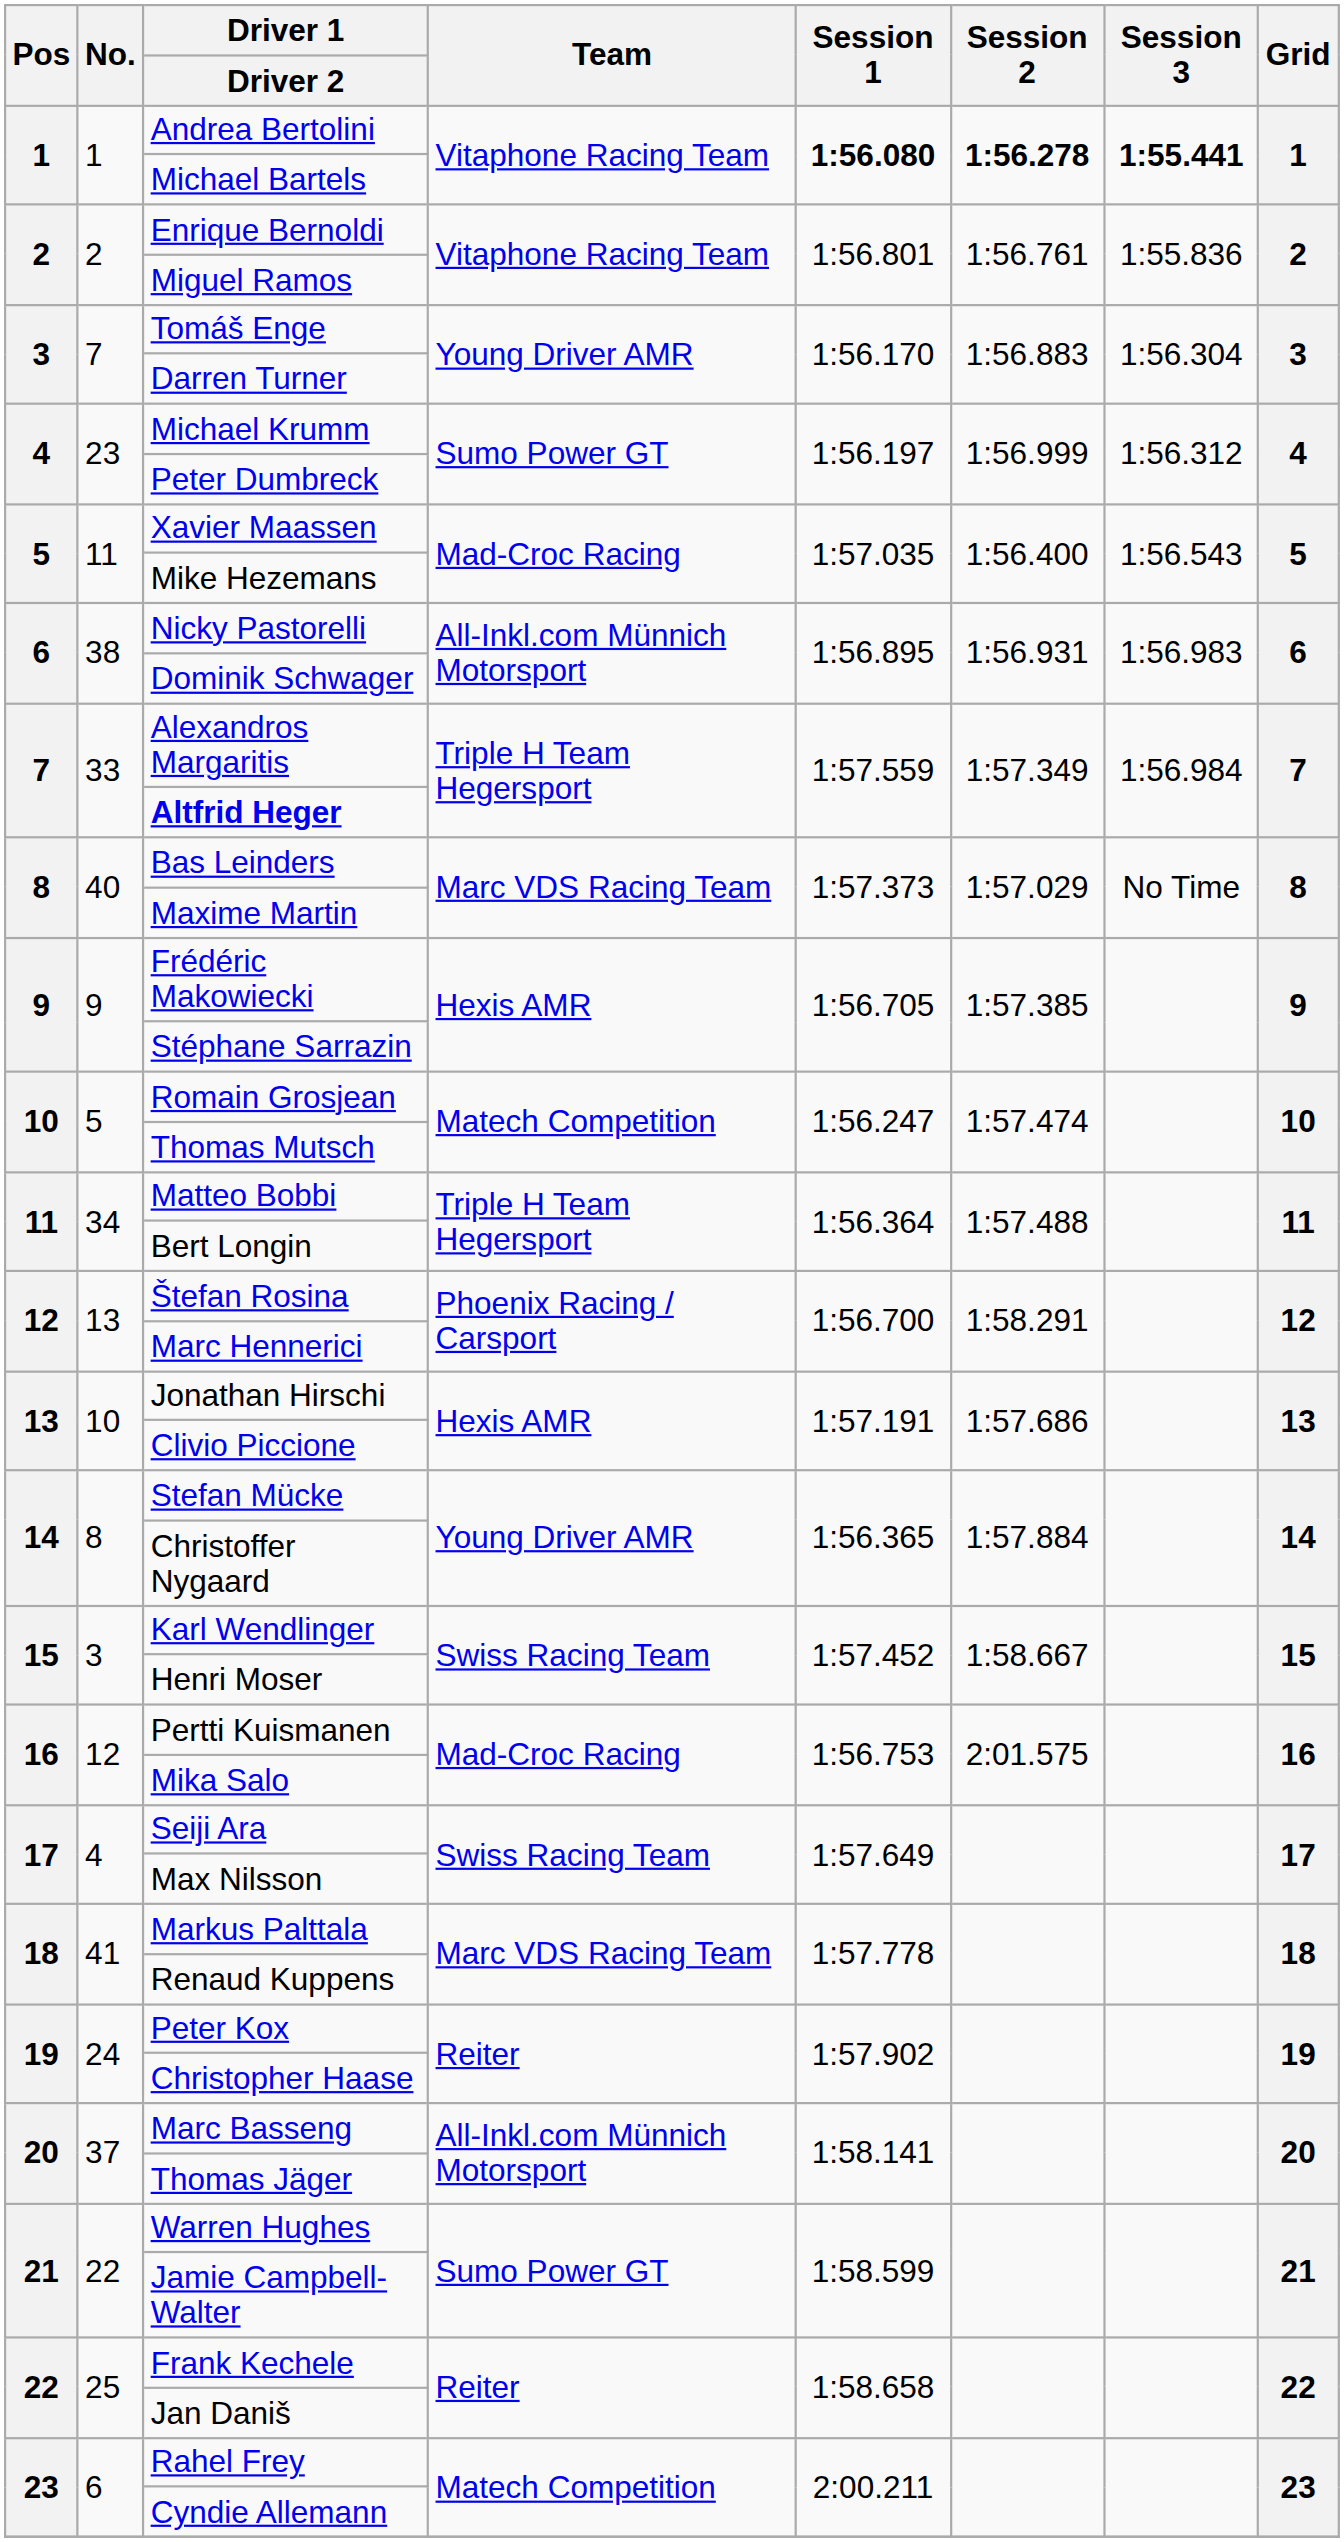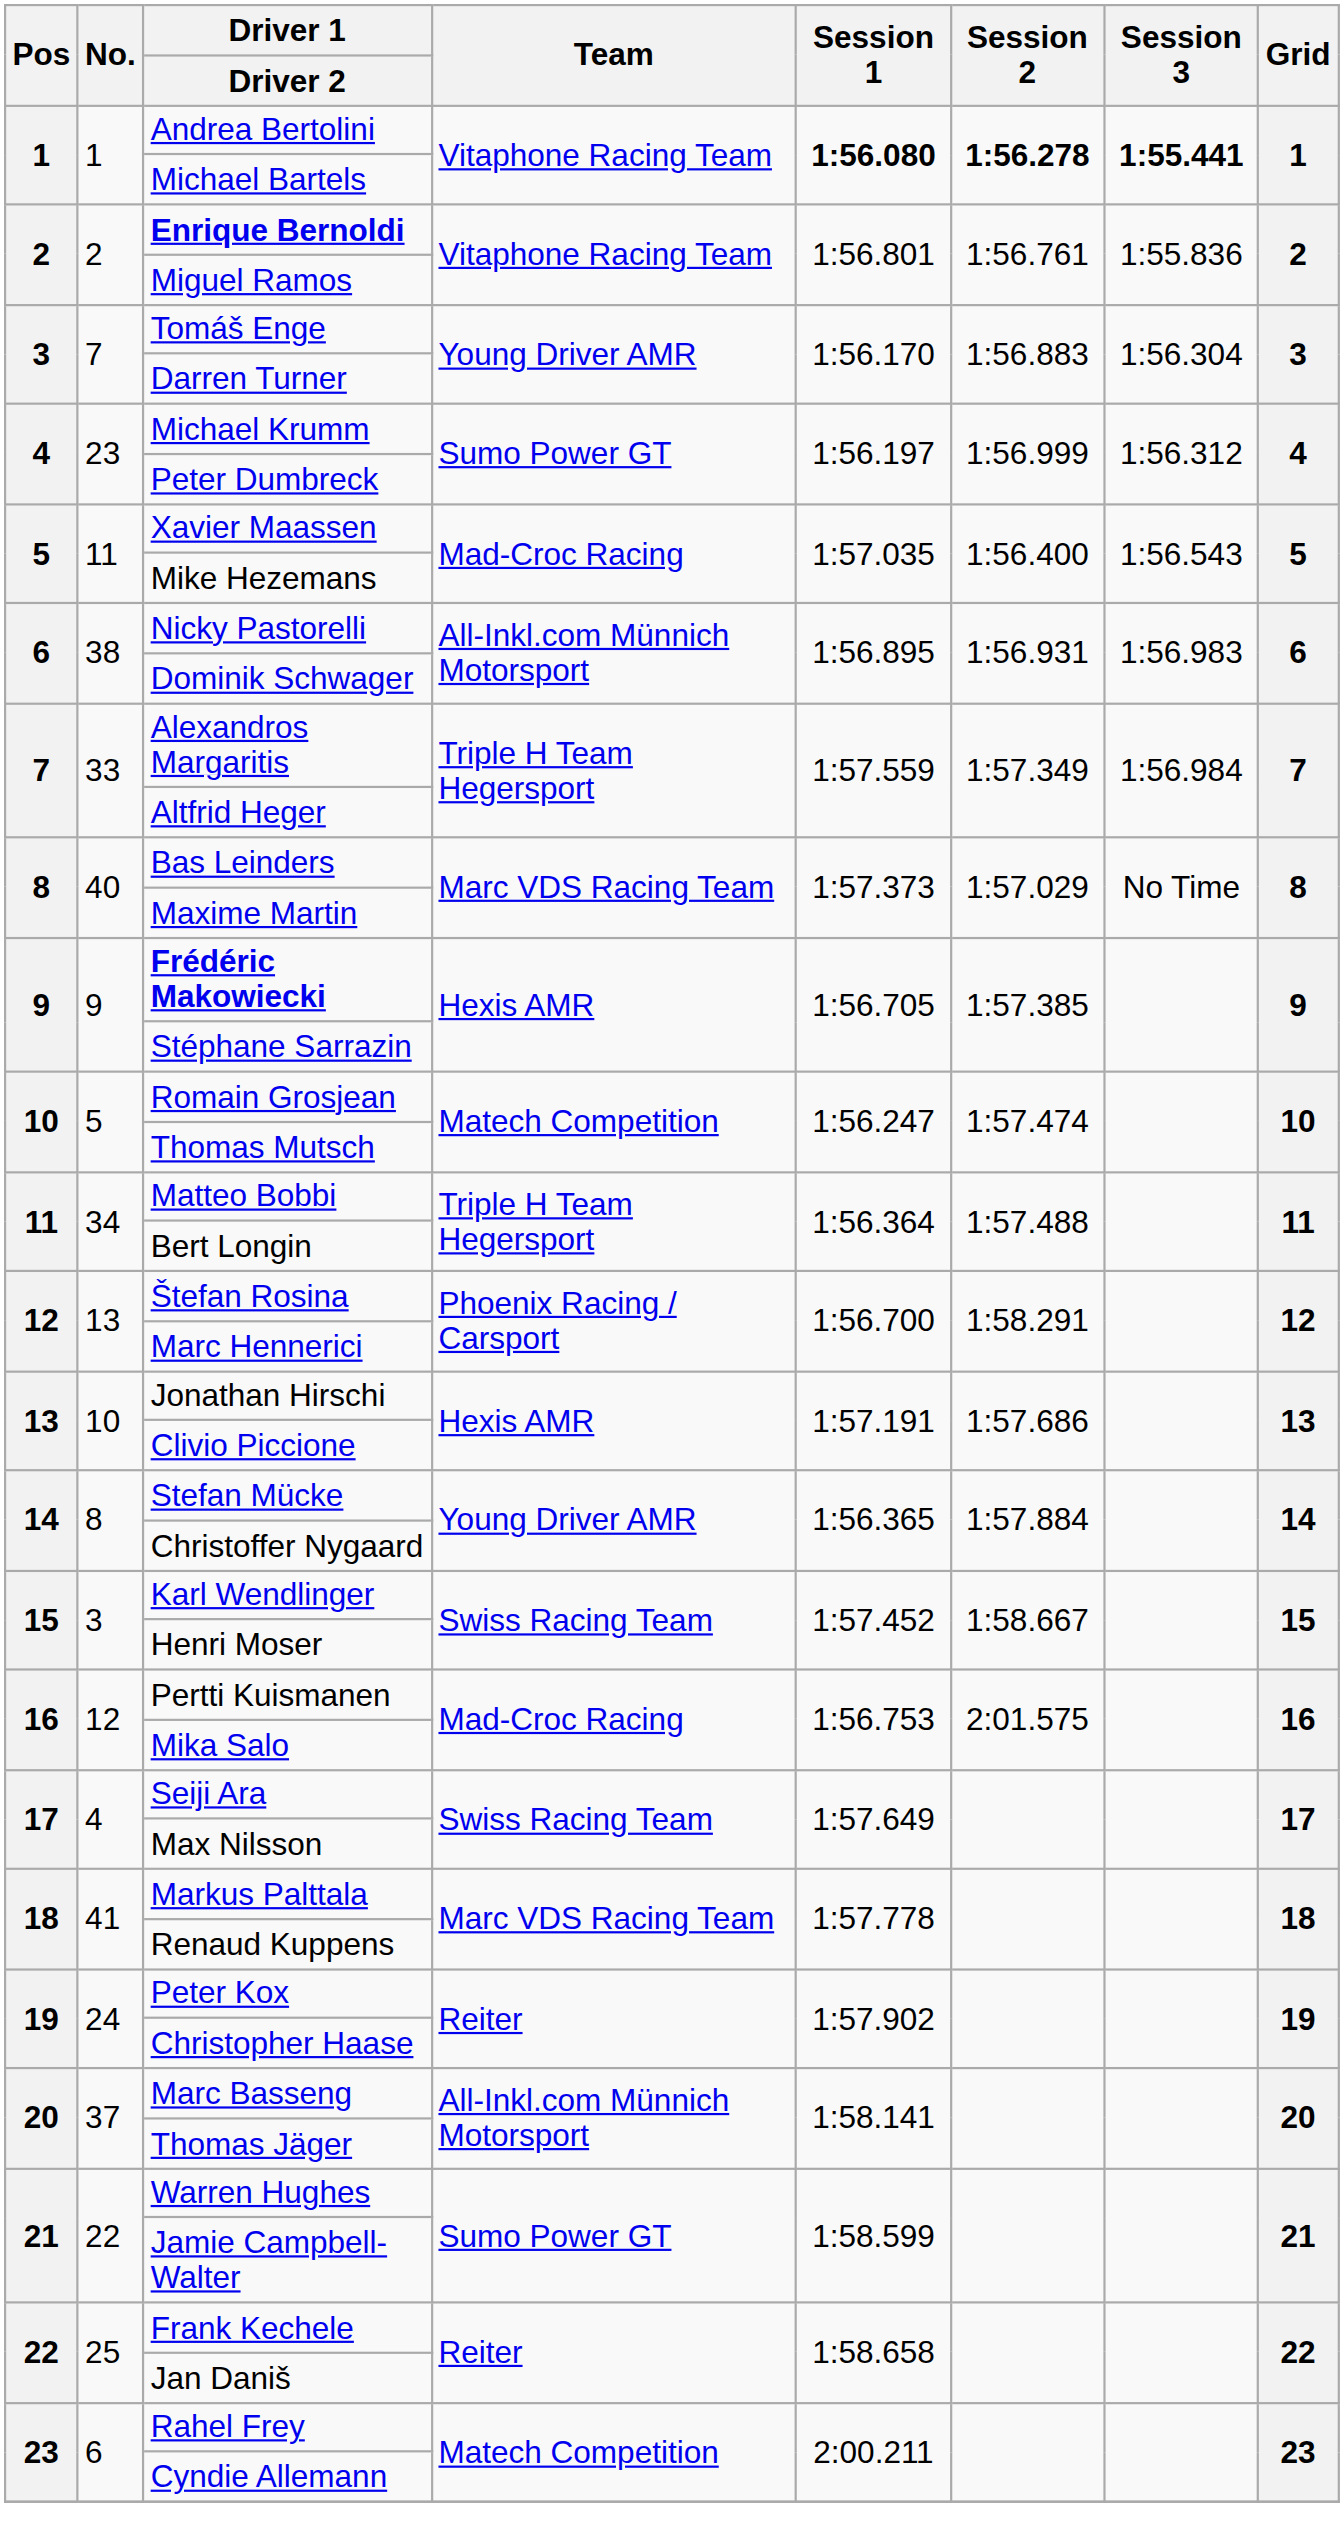(267, 230) normal -> (278, 230) bold
(246, 813) bold -> (238, 813) normal
(232, 980) normal -> (238, 980) bold
